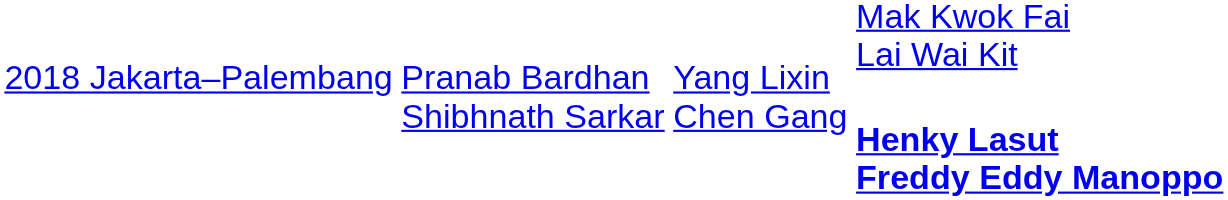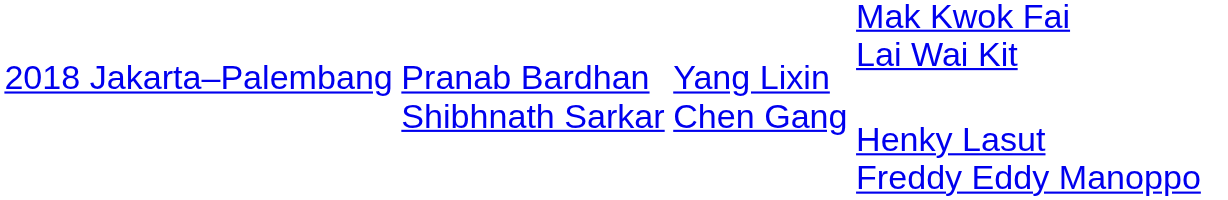(1040, 159) bold -> (1028, 159) normal
